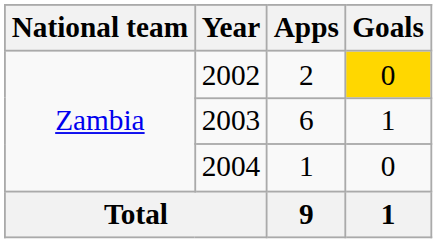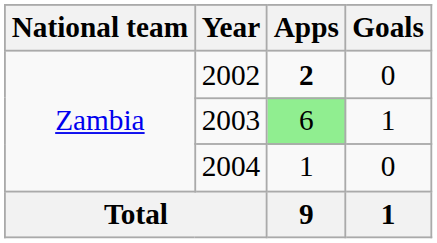(306, 74) normal -> (306, 74) bold
(388, 74) gold background -> (388, 74) no background
(306, 120) no background -> (306, 120) lightgreen background
